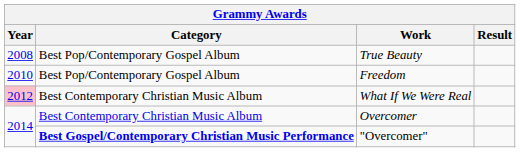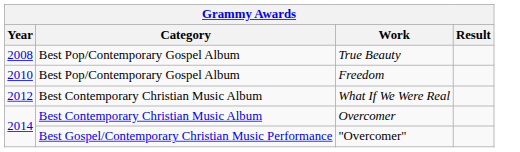(20, 95) pink background -> (20, 95) no background
(196, 136) bold -> (186, 136) normal
